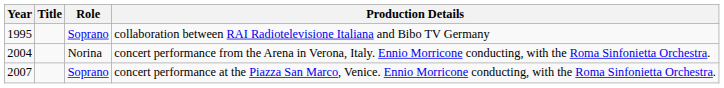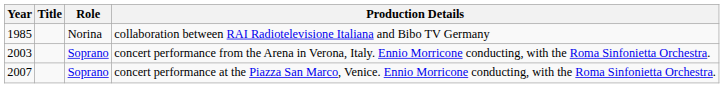(20, 33) 1995 -> (20, 33) 1985
(88, 33) Soprano -> (85, 33) Norina
(20, 53) 2004 -> (20, 53) 2003
(85, 53) Norina -> (88, 53) Soprano
